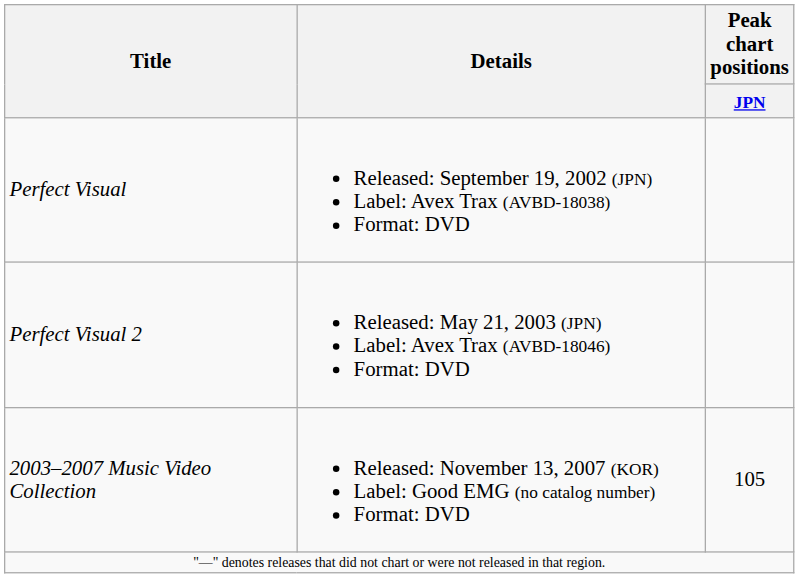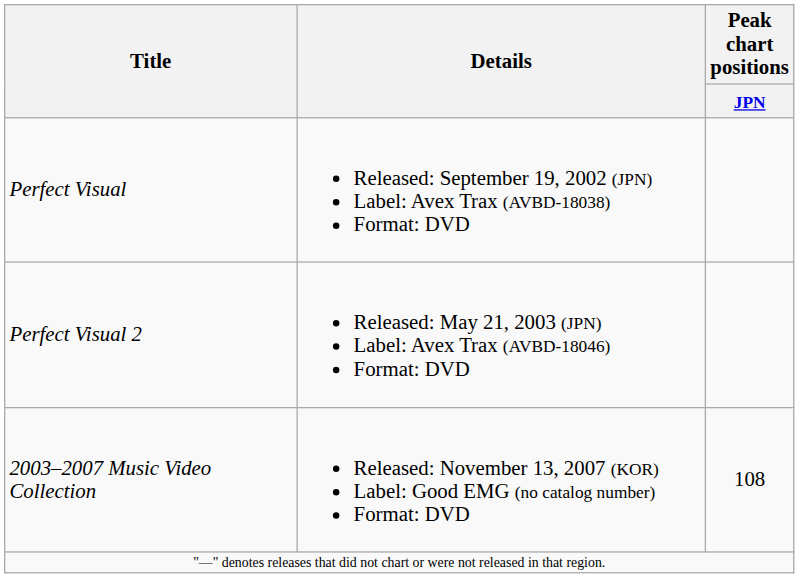(750, 479) 105 -> (750, 479) 108
